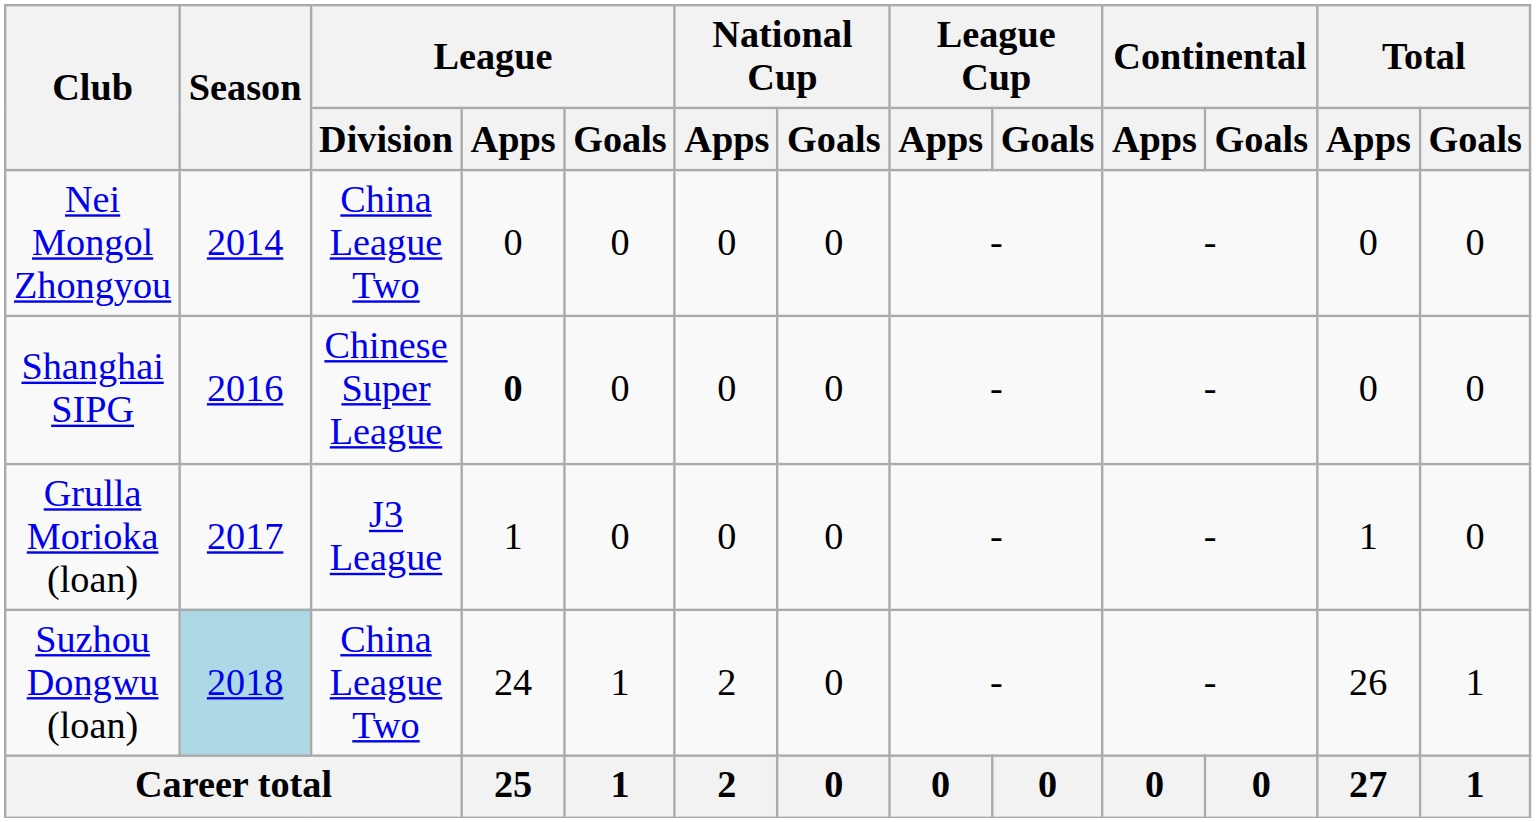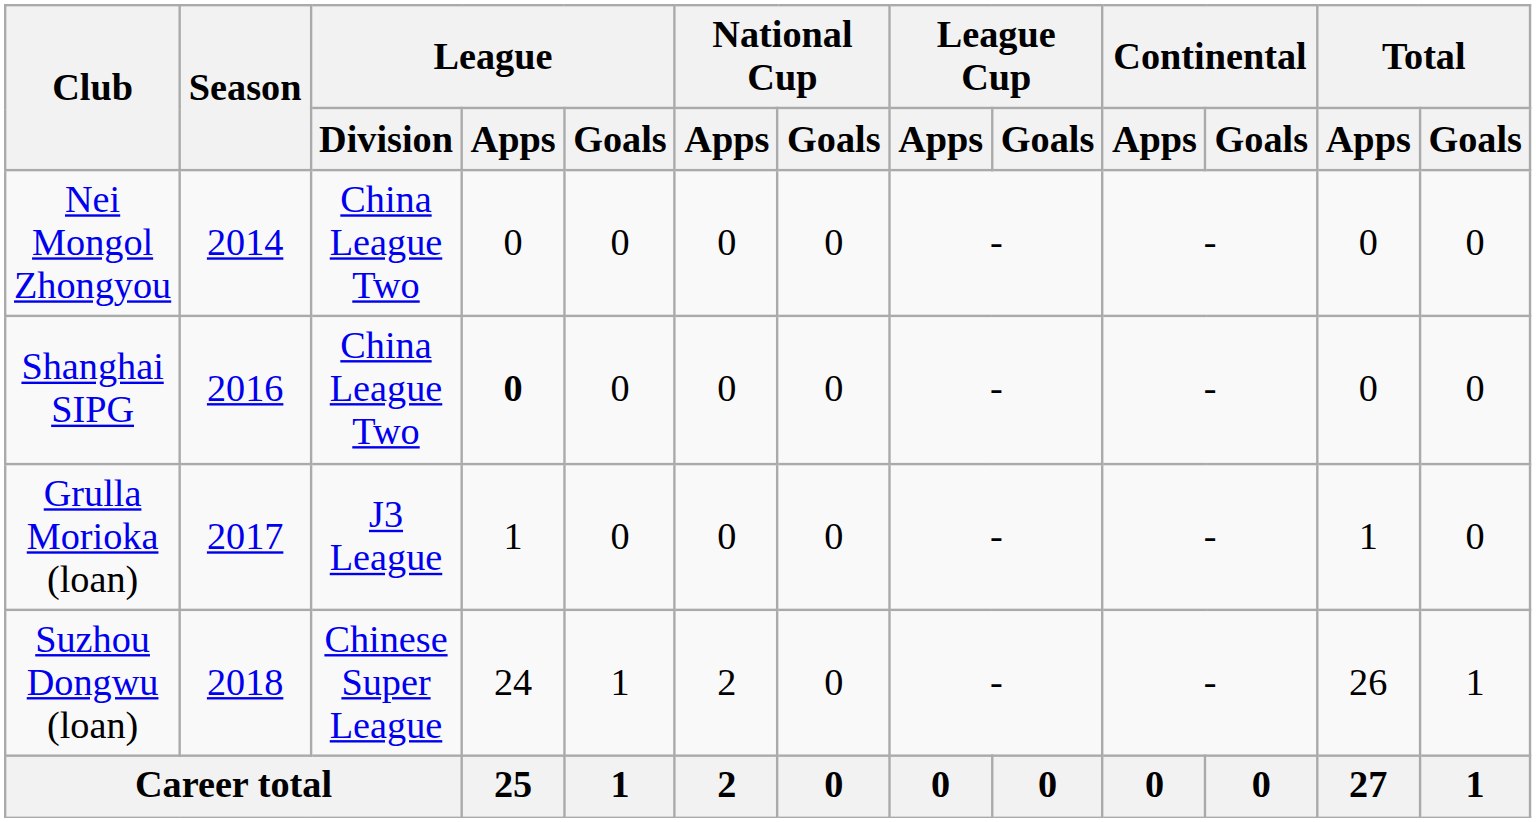(386, 388) Chinese Super League -> (386, 388) China League Two
(245, 682) lightblue background -> (245, 682) no background
(386, 682) China League Two -> (386, 682) Chinese Super League
